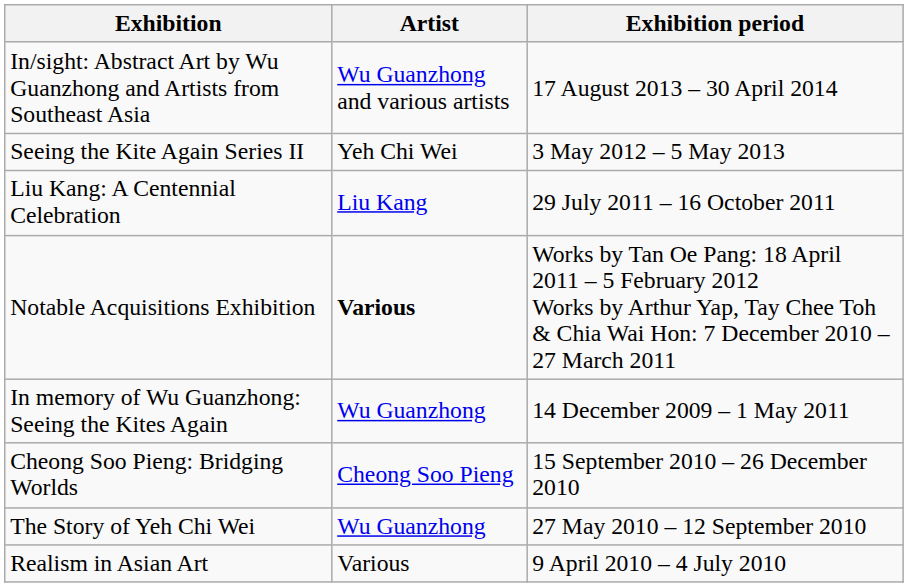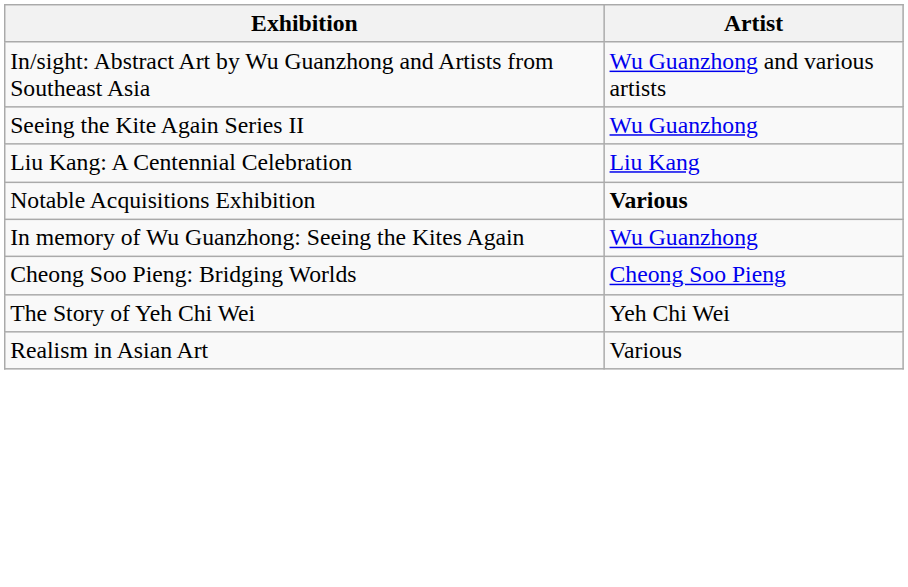- column: (715, 23)
(397, 151) Yeh Chi Wei -> (684, 125) Wu Guanzhong
(411, 525) Wu Guanzhong -> (670, 312) Yeh Chi Wei
